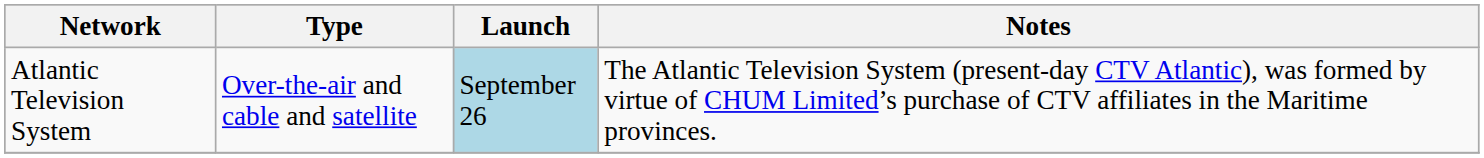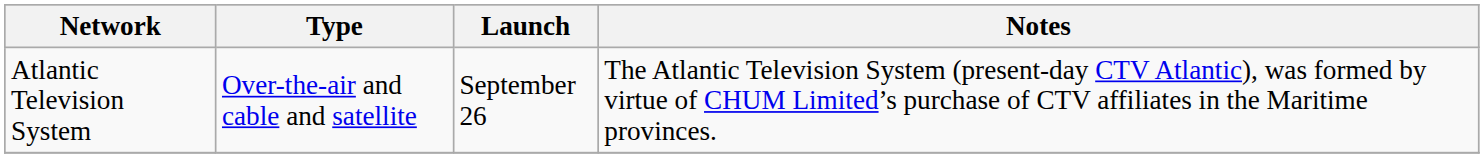(518, 99) lightblue background -> (518, 99) no background
